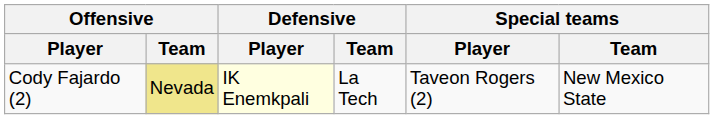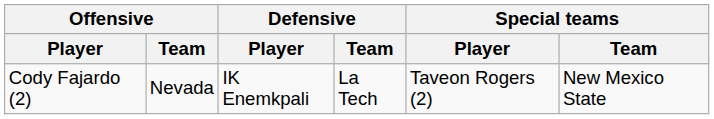(182, 88) khaki background -> (182, 88) no background
(266, 88) lightyellow background -> (266, 88) no background
